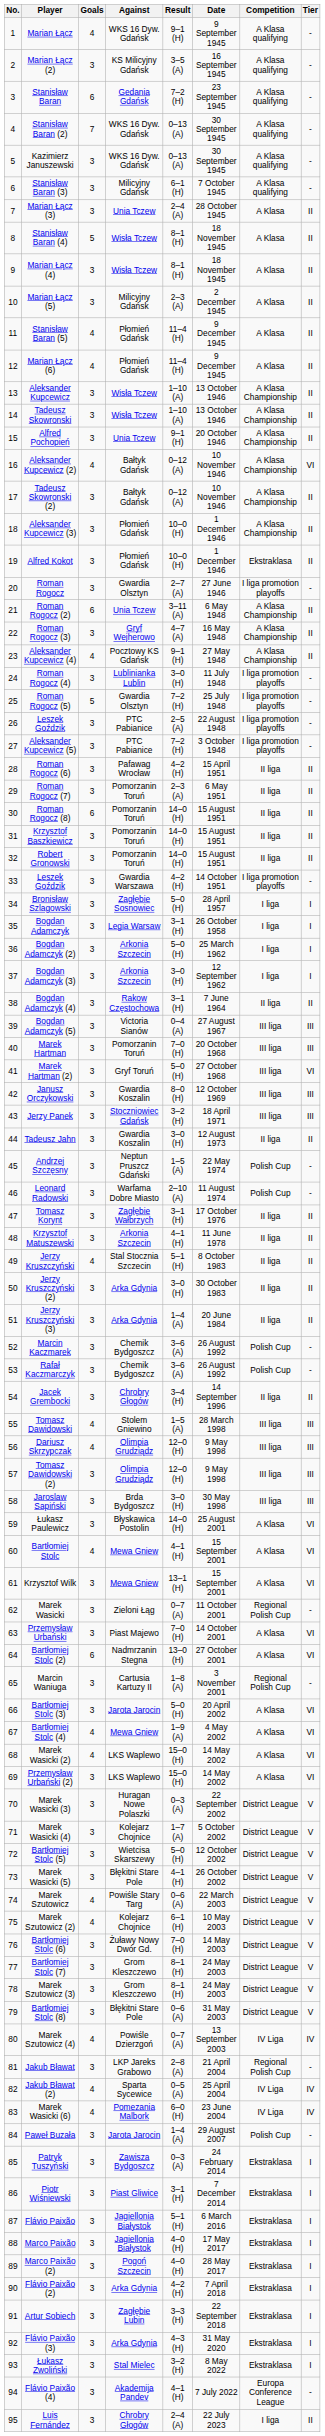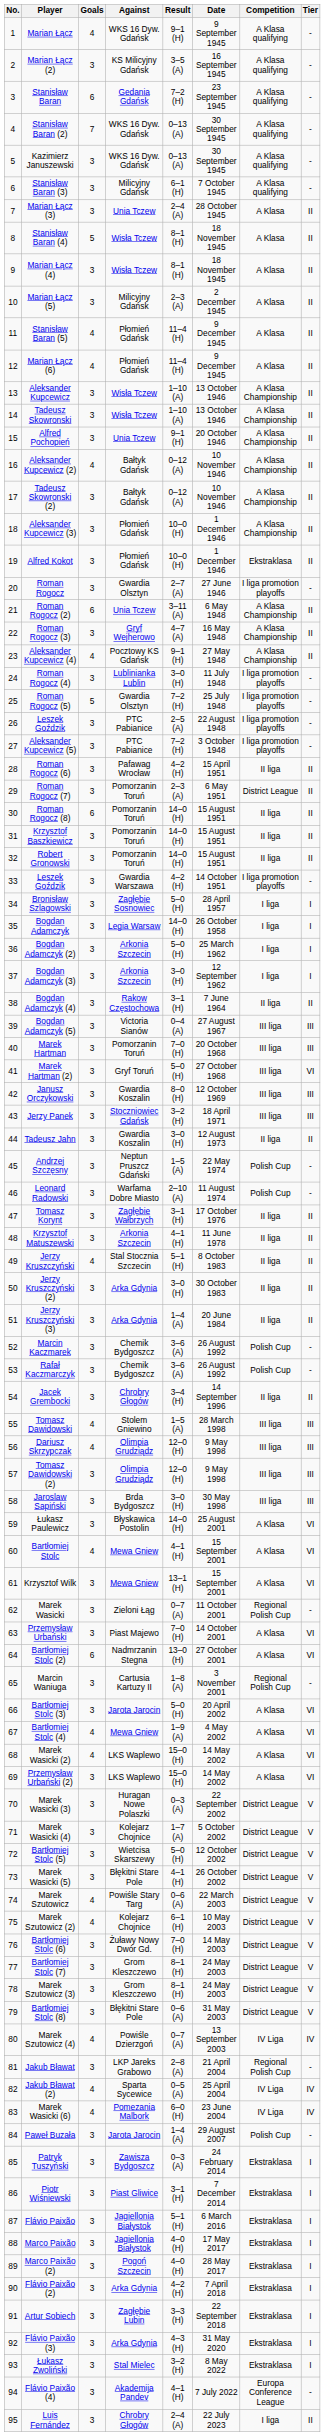(310, 465) VI -> (310, 465) II
(270, 791) II liga -> (270, 791) District League
(178, 926) 3–1 (H) -> (178, 926) 14–0 (H)
